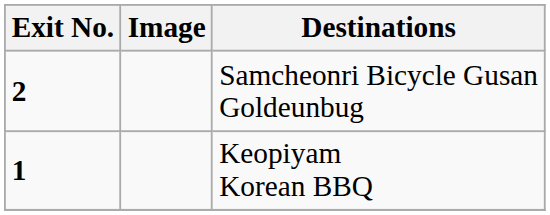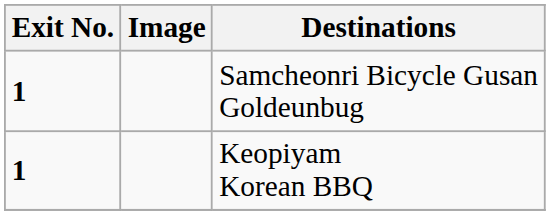(19, 90) 2 -> (19, 90) 1
